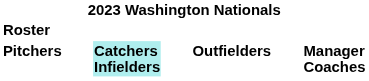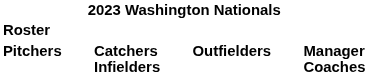(127, 59) paleturquoise background -> (127, 59) no background
